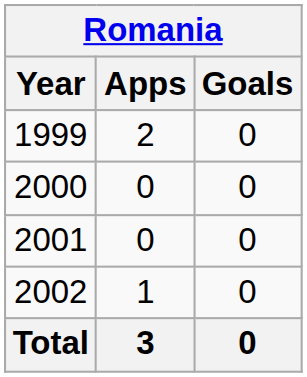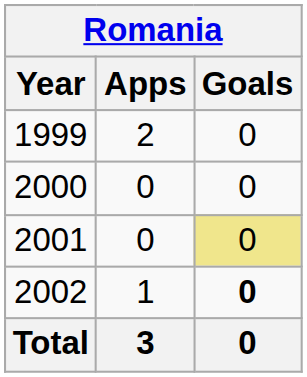(247, 239) no background -> (247, 239) khaki background
(247, 291) normal -> (247, 291) bold
